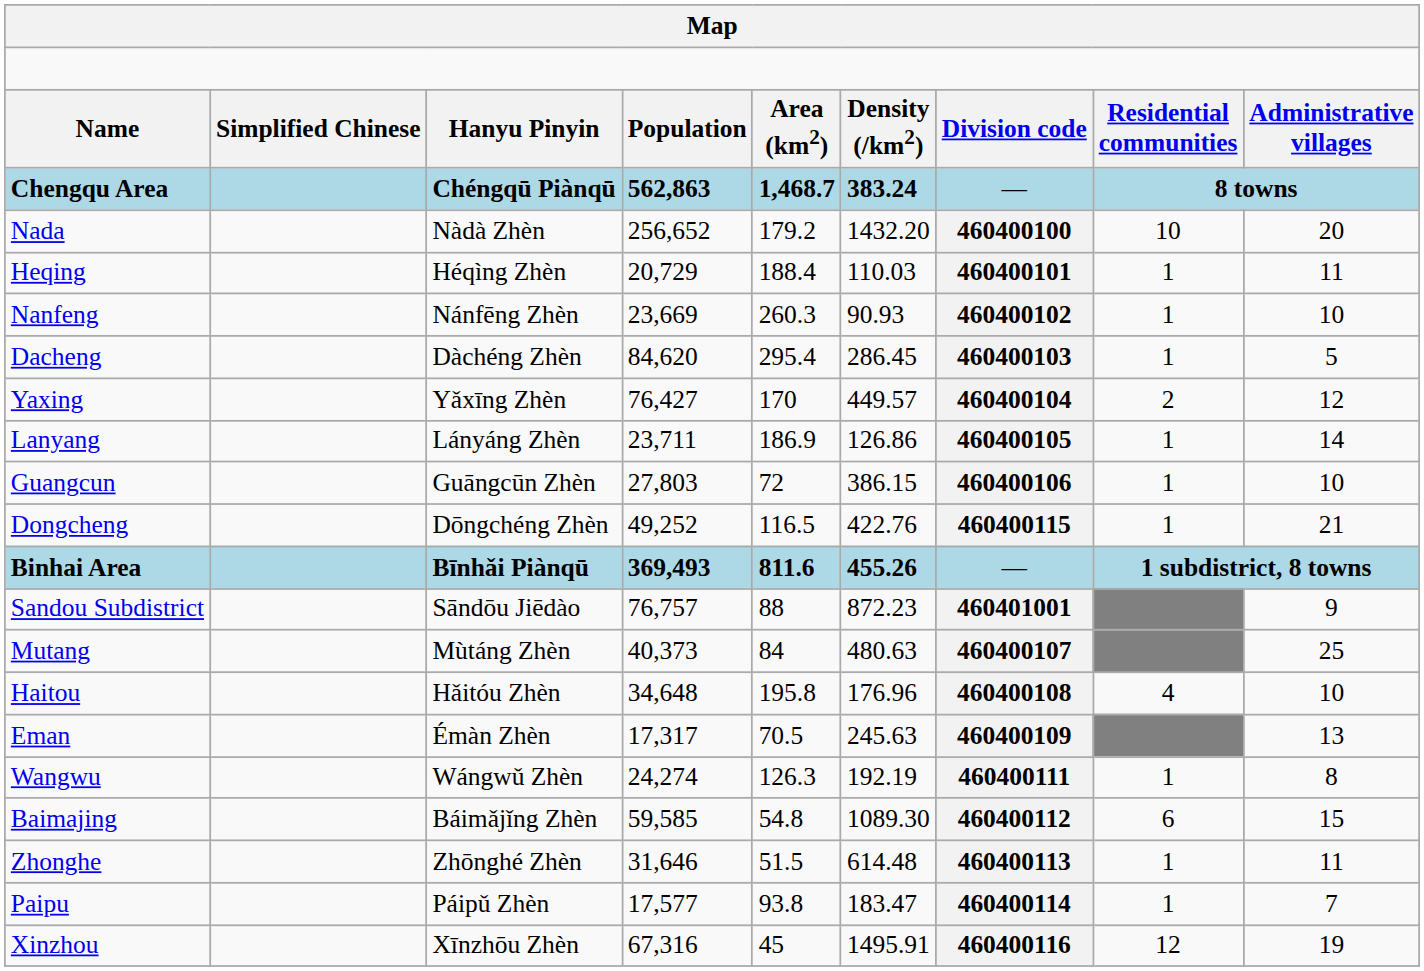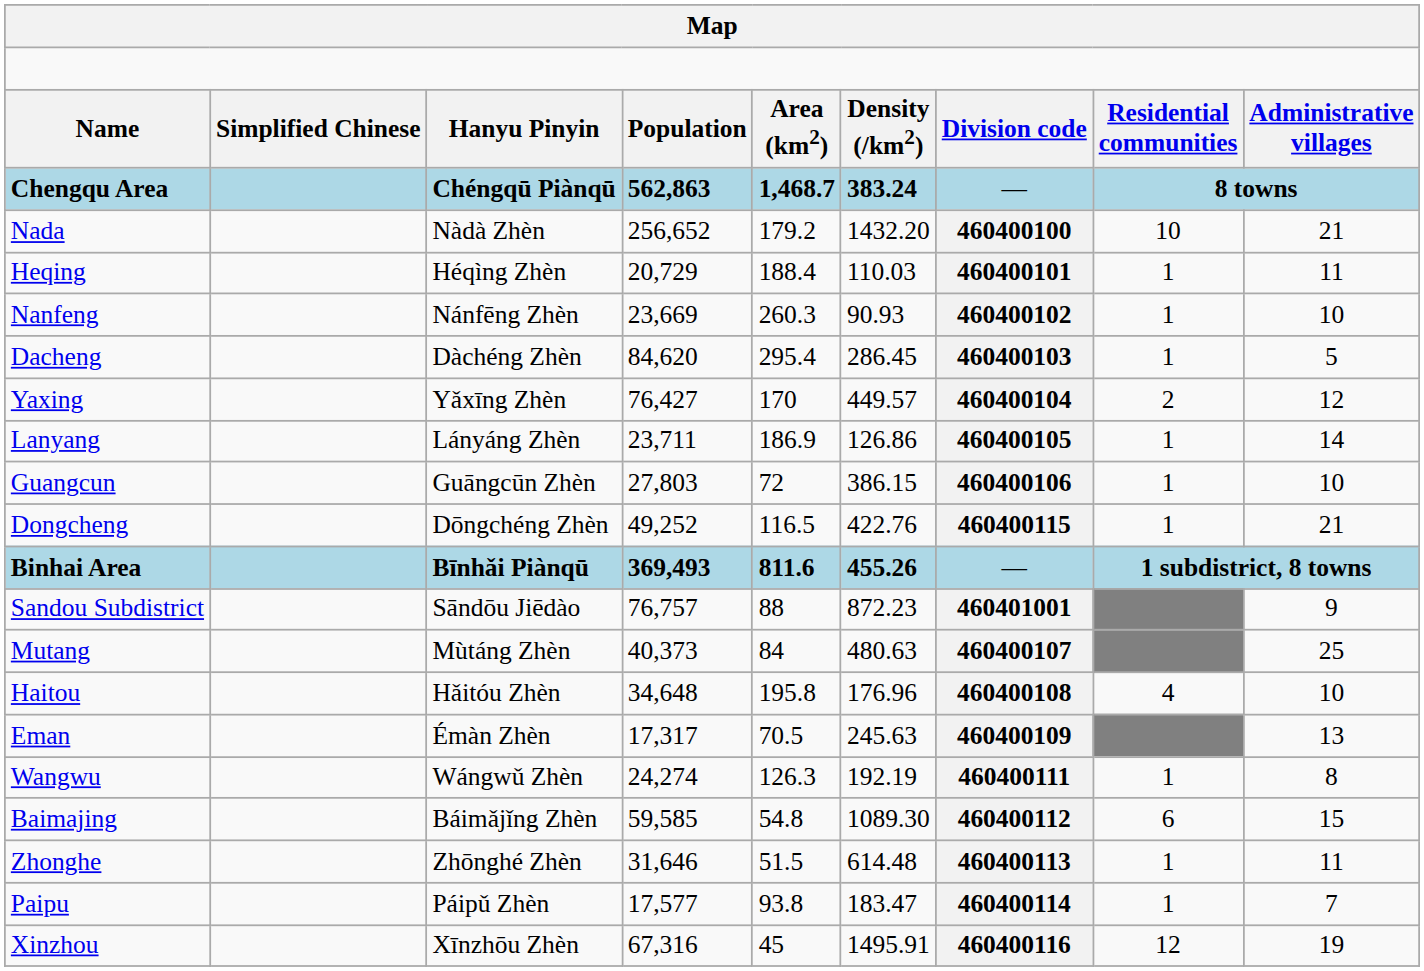(1331, 230) 20 -> (1331, 230) 21
